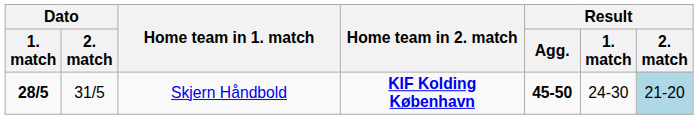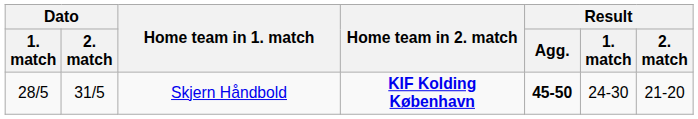(33, 93) bold -> (33, 93) normal
(665, 93) lightblue background -> (665, 93) no background
